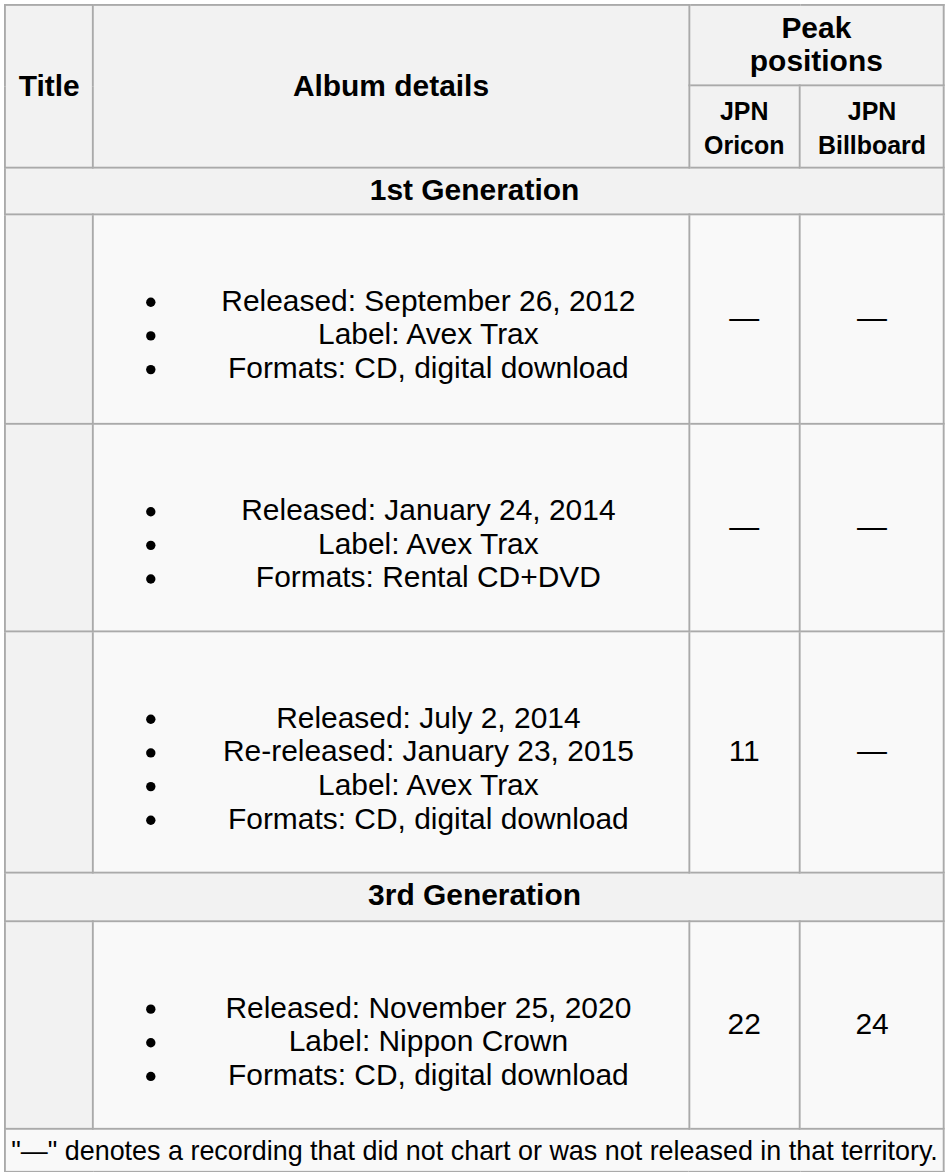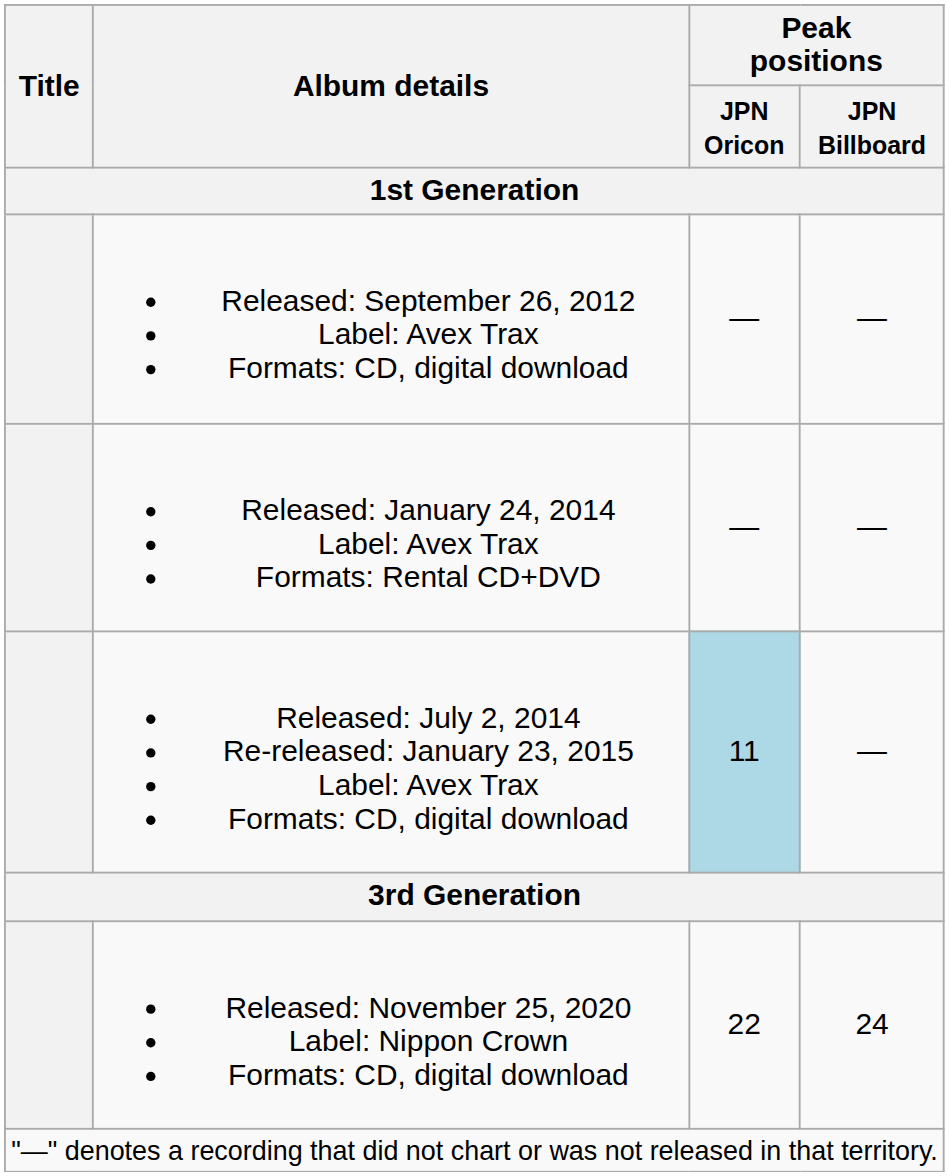(744, 751) no background -> (744, 751) lightblue background
